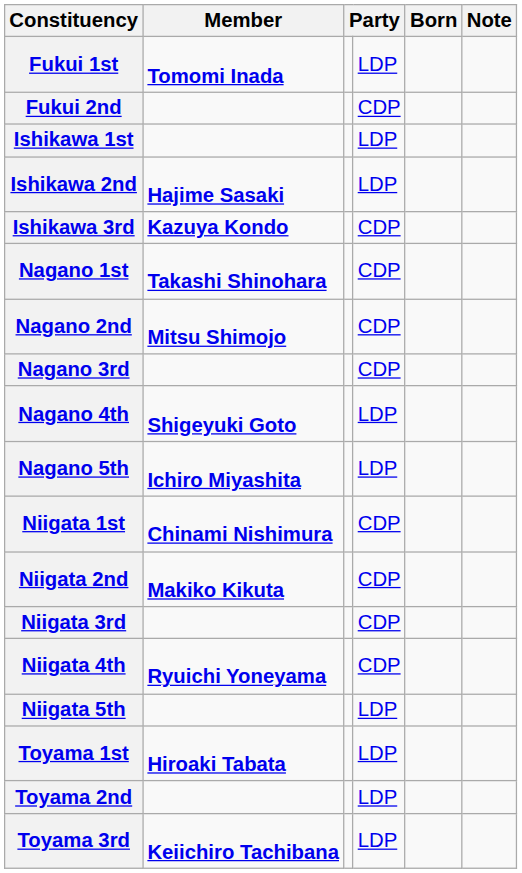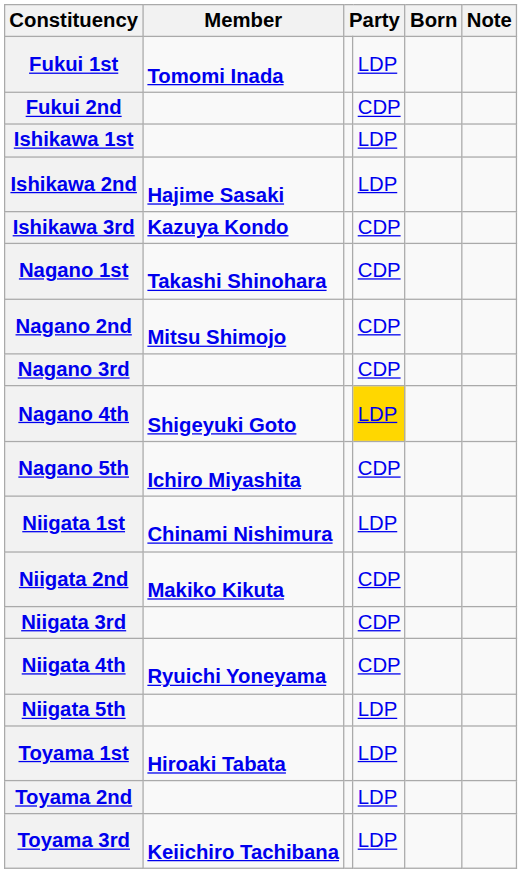(377, 413) no background -> (377, 413) gold background
(377, 468) LDP -> (379, 468) CDP
(379, 523) CDP -> (377, 523) LDP
